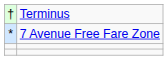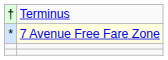(90, 33) no background -> (90, 33) lightyellow background
